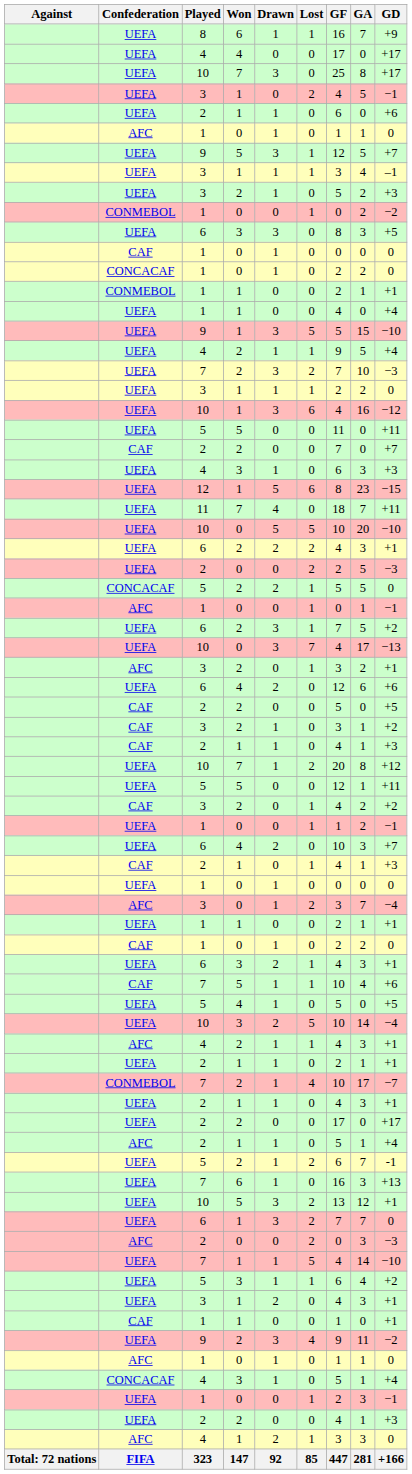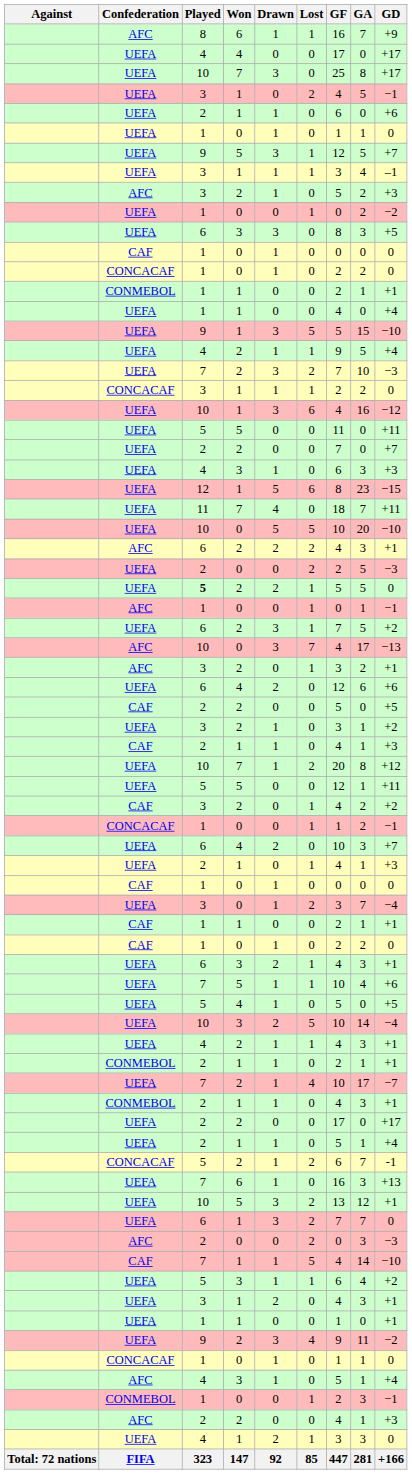(140, 34) UEFA -> (140, 34) AFC
(140, 133) AFC -> (140, 133) UEFA
(140, 192) UEFA -> (140, 192) AFC
(140, 212) CONMEBOL -> (140, 212) UEFA
(140, 390) UEFA -> (140, 390) CONCACAF
(140, 449) CAF -> (140, 449) UEFA
(140, 548) UEFA -> (140, 548) AFC
(140, 588) CONCACAF -> (140, 588) UEFA
(203, 588) normal -> (203, 588) bold
(140, 647) UEFA -> (140, 647) AFC
(140, 726) CAF -> (140, 726) UEFA
(140, 825) UEFA -> (140, 825) CONCACAF
(140, 865) CAF -> (140, 865) UEFA
(140, 885) UEFA -> (140, 885) CAF
(140, 905) AFC -> (140, 905) UEFA
(140, 924) UEFA -> (140, 924) CAF
(140, 984) CAF -> (140, 984) UEFA
(140, 1043) AFC -> (140, 1043) UEFA
(140, 1063) UEFA -> (140, 1063) CONMEBOL
(140, 1083) CONMEBOL -> (140, 1083) UEFA
(140, 1102) UEFA -> (140, 1102) CONMEBOL
(140, 1142) AFC -> (140, 1142) UEFA
(140, 1162) UEFA -> (140, 1162) CONCACAF
(140, 1261) UEFA -> (140, 1261) CAF
(140, 1320) CAF -> (140, 1320) UEFA
(140, 1360) AFC -> (140, 1360) CONCACAF
(140, 1380) CONCACAF -> (140, 1380) AFC
(140, 1399) UEFA -> (140, 1399) CONMEBOL
(140, 1419) UEFA -> (140, 1419) AFC
(140, 1439) AFC -> (140, 1439) UEFA
